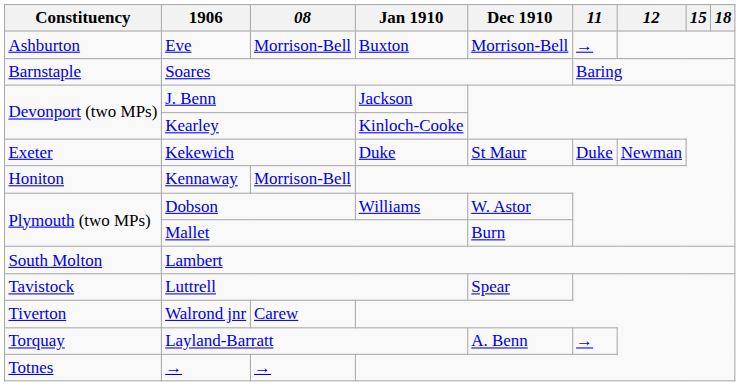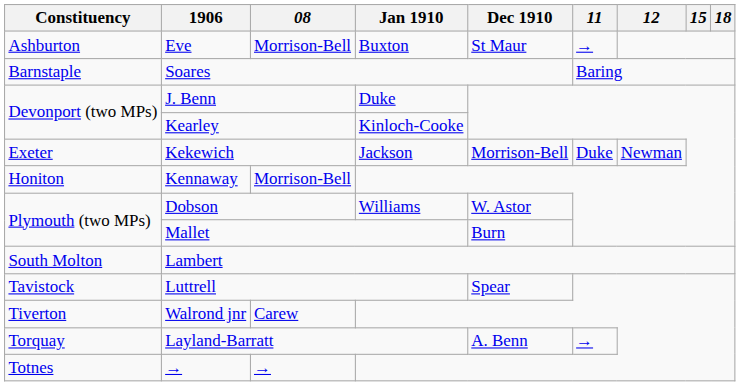(520, 44) Morrison-Bell -> (499, 44) St Maur
(386, 98) Jackson -> (377, 98) Duke
(377, 152) Duke -> (386, 152) Jackson
(499, 152) St Maur -> (520, 152) Morrison-Bell
